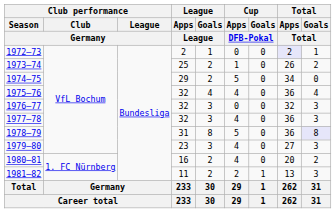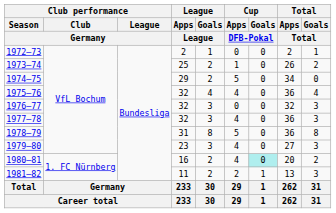(290, 52) lavender background -> (290, 52) no background
(316, 133) lavender background -> (316, 133) no background
(263, 160) no background -> (263, 160) paleturquoise background
